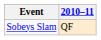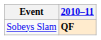(67, 27) normal -> (67, 27) bold
